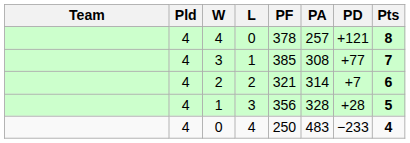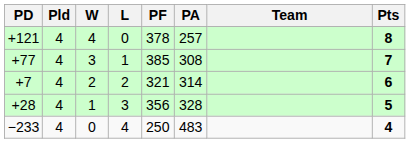columns swapped: (87, 15) <-> (353, 15)
